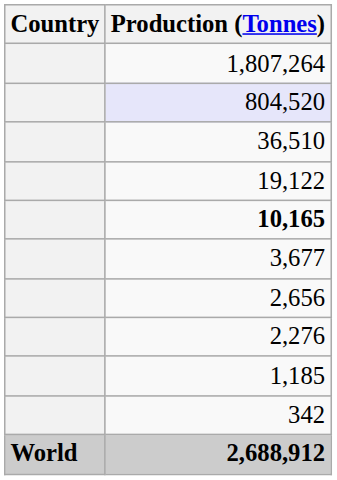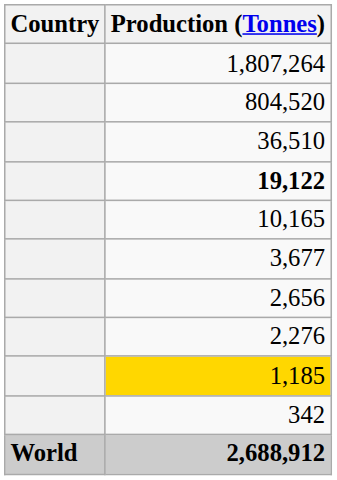(285, 102) lavender background -> (285, 102) no background
(291, 180) normal -> (291, 180) bold
(291, 219) bold -> (291, 219) normal
(297, 375) no background -> (297, 375) gold background
